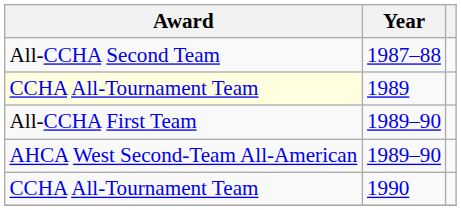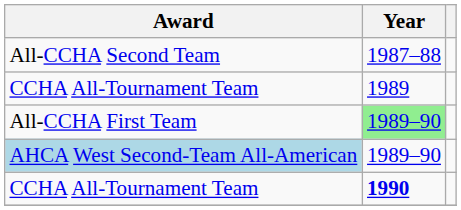(134, 88) lightyellow background -> (134, 88) no background
(404, 121) no background -> (404, 121) lightgreen background
(183, 155) no background -> (183, 155) lightblue background
(388, 188) normal -> (388, 188) bold
